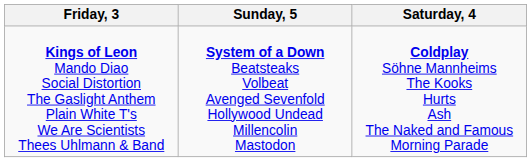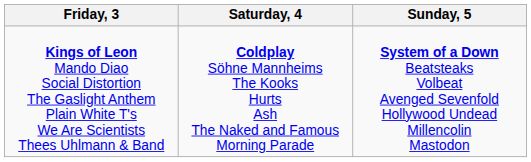columns swapped: (439, 15) <-> (265, 15)
